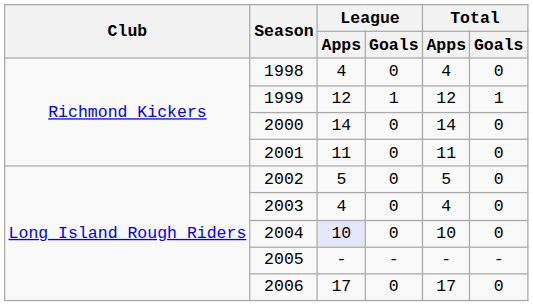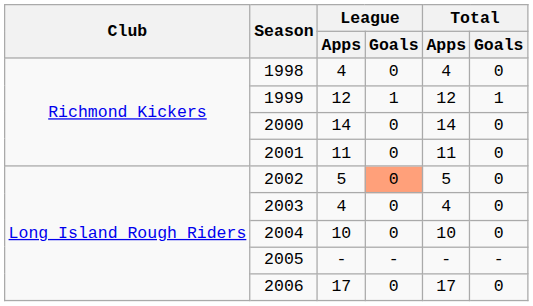(394, 180) no background -> (394, 180) lightsalmon background
(341, 233) lavender background -> (341, 233) no background
